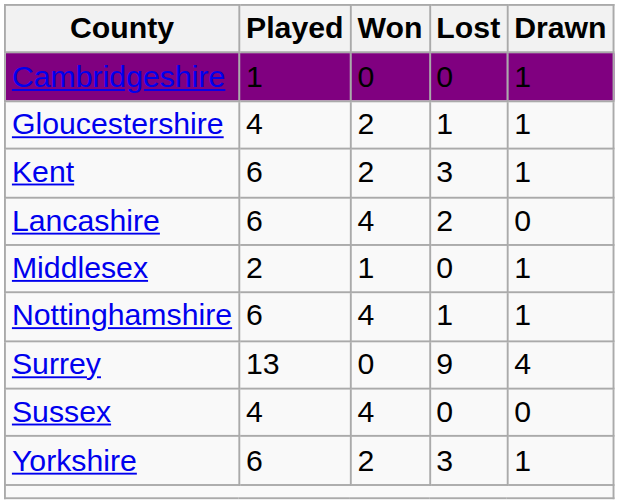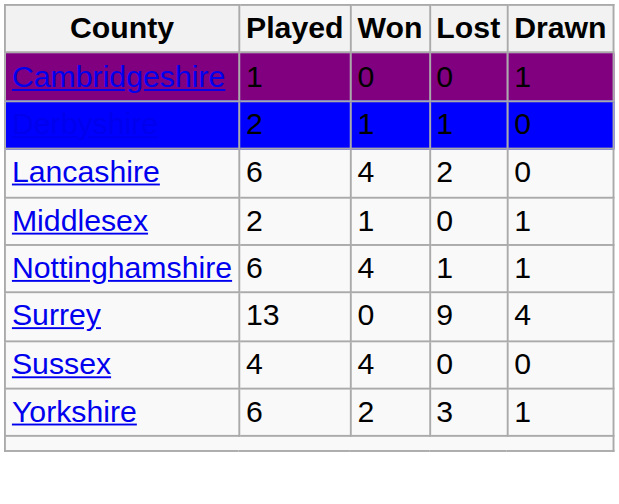+ row: (85, 124)
- row: (118, 124)
- row: (43, 172)
